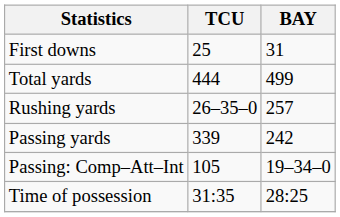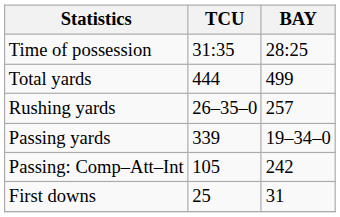rows swapped: (52, 49) <-> (80, 196)
(280, 137) 242 -> (298, 137) 19–34–0
(298, 166) 19–34–0 -> (280, 166) 242
